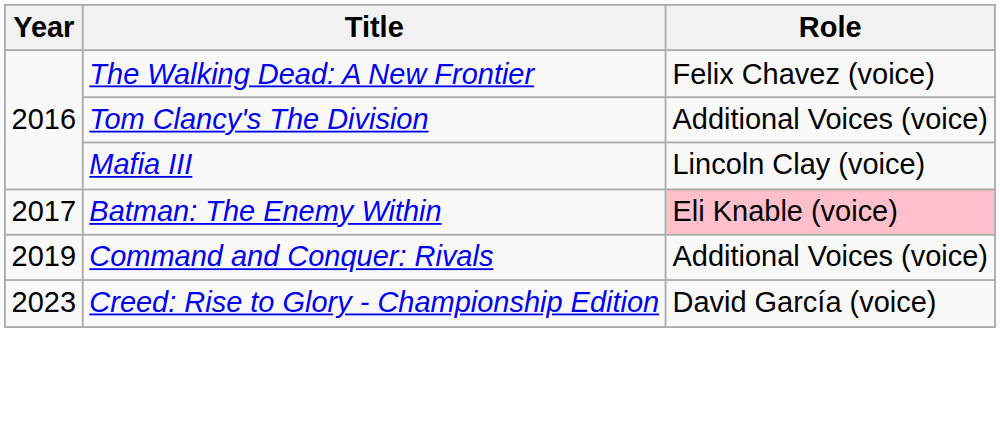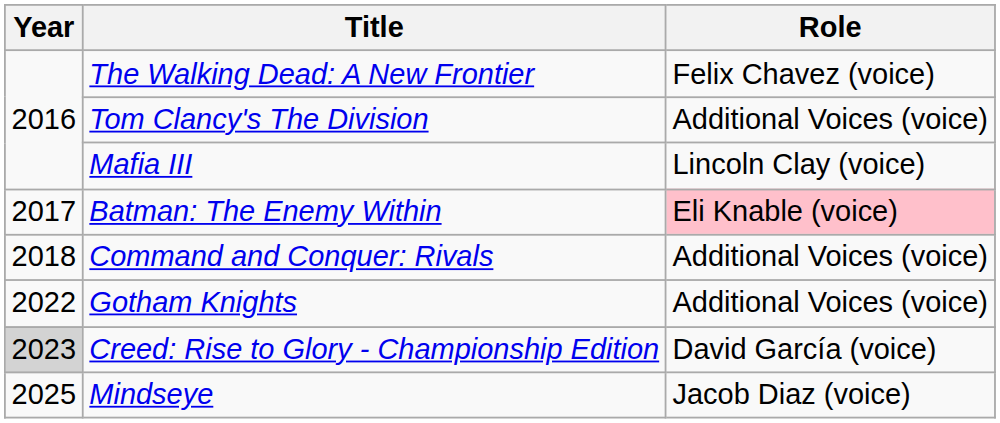(44, 257) 2019 -> (44, 257) 2018
+ row: (193, 303)
(44, 303) no background -> (44, 348) lightgrey background
+ row: (151, 394)
